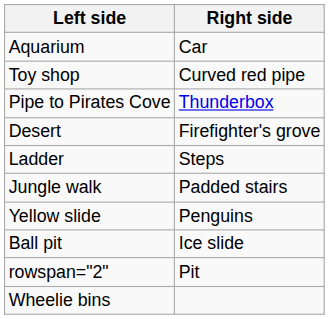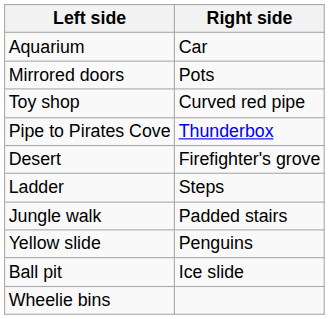+ row: (66, 74)
- row: (59, 272)
